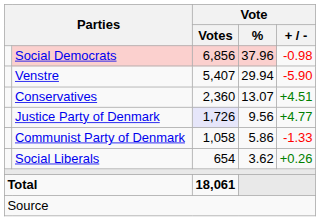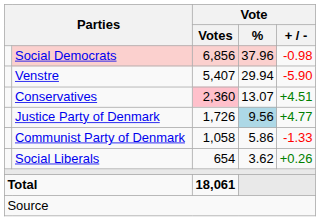(219, 96) no background -> (219, 96) pink background
(219, 117) lavender background -> (219, 117) no background
(261, 117) no background -> (261, 117) lightblue background
